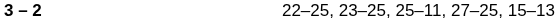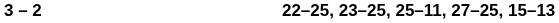(418, 10) normal -> (419, 10) bold
